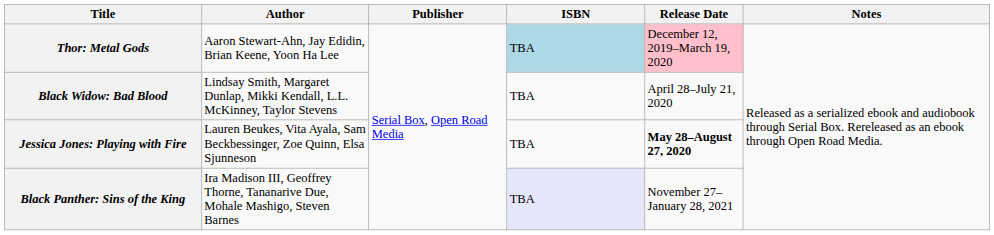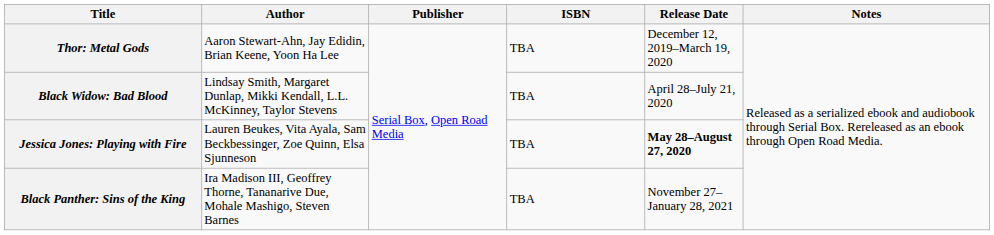(522, 48) lightblue background -> (522, 48) no background
(689, 48) pink background -> (689, 48) no background
(522, 198) lavender background -> (522, 198) no background
